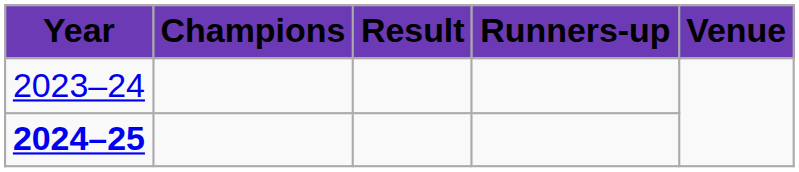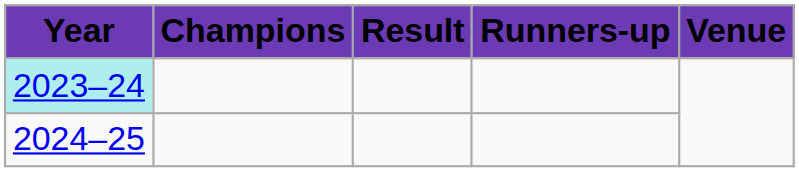(79, 85) no background -> (79, 85) paleturquoise background
(79, 138) bold -> (79, 138) normal
